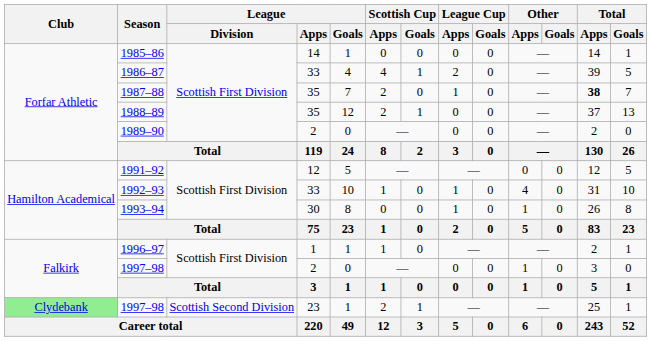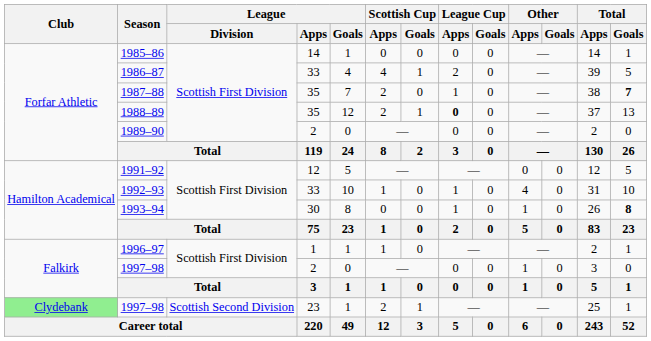(594, 92) bold -> (594, 92) normal
(628, 92) normal -> (628, 92) bold
(456, 111) normal -> (456, 111) bold
(628, 209) normal -> (628, 209) bold
